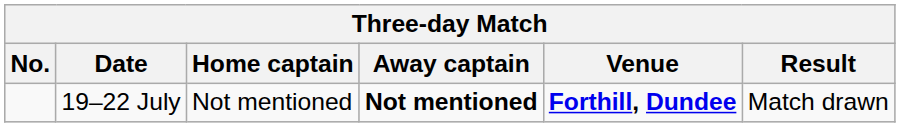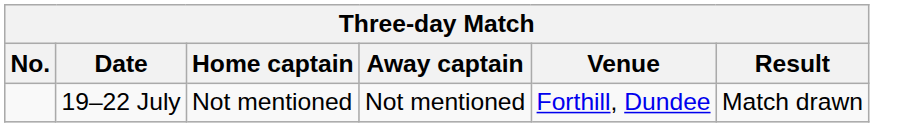(451, 102) bold -> (445, 102) normal
(643, 102) bold -> (624, 102) normal
